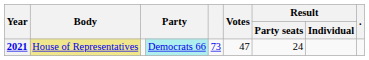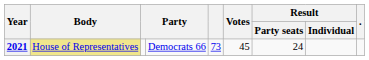(177, 47) paleturquoise background -> (177, 47) no background
(245, 47) 47 -> (245, 47) 45
